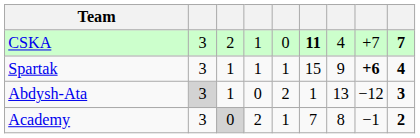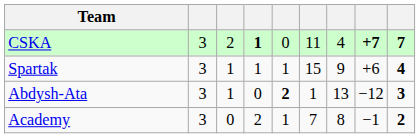(258, 42) normal -> (258, 42) bold
(313, 42) bold -> (313, 42) normal
(371, 42) normal -> (371, 42) bold
(371, 68) bold -> (371, 68) normal
(203, 94) lightgrey background -> (203, 94) no background
(285, 94) normal -> (285, 94) bold
(230, 119) lightgrey background -> (230, 119) no background
